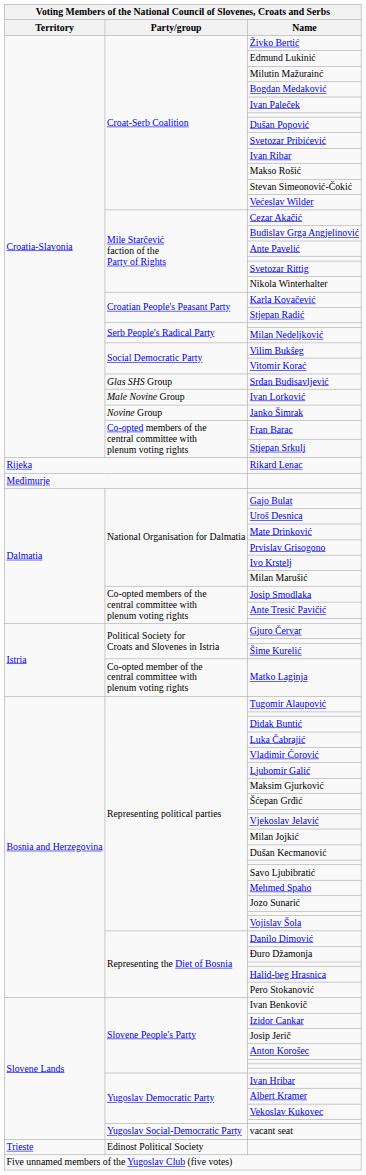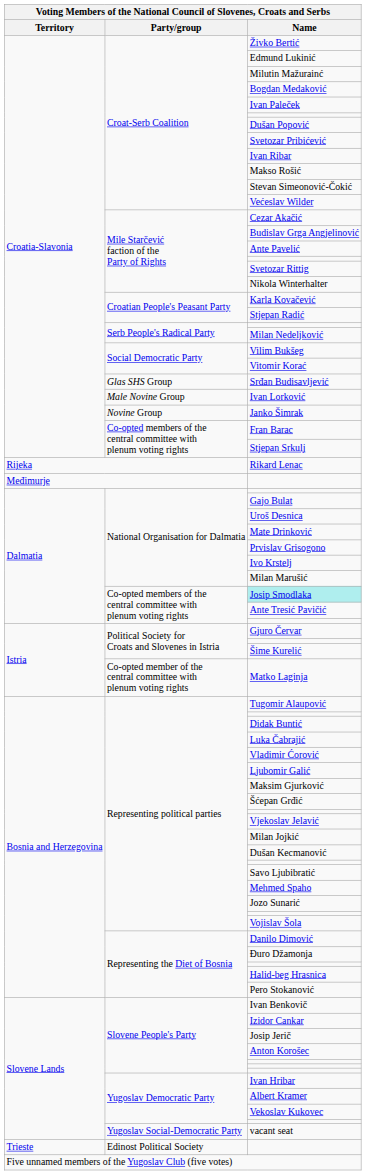(281, 594) no background -> (281, 594) paleturquoise background
